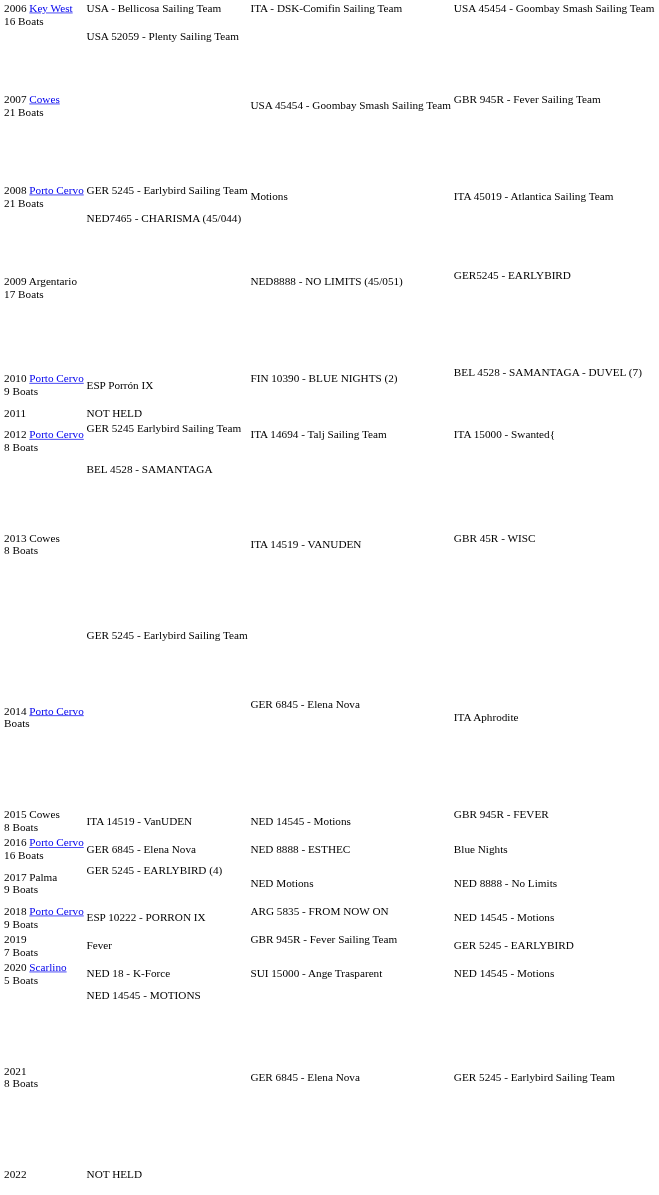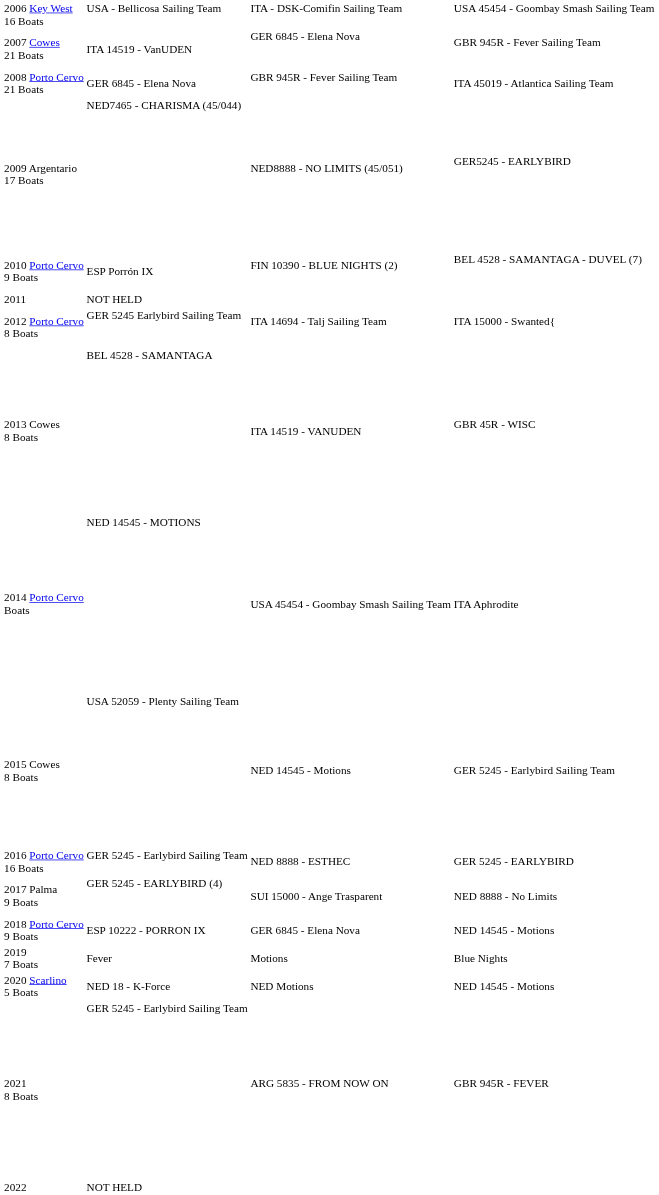(163, 36) USA 52059 - Plenty Sailing Team -> (139, 49) ITA 14519 - VanUDEN
(351, 105) USA 45454 - Goombay Smash Sailing Team -> (305, 36) GER 6845 - Elena Nova
(167, 190) GER 5245 - Earlybird Sailing Team -> (141, 83) GER 6845 - Elena Nova
(269, 196) Motions -> (324, 77) GBR 945R - Fever Sailing Team
(167, 635) GER 5245 - Earlybird Sailing Team -> (144, 522) NED 14545 - MOTIONS
(305, 705) GER 6845 - Elena Nova -> (351, 604) USA 45454 - Goombay Smash Sailing Team
(139, 821) ITA 14519 - VanUDEN -> (163, 701) USA 52059 - Plenty Sailing Team
(501, 814) GBR 945R - FEVER -> (534, 770) GER 5245 - Earlybird Sailing Team
(141, 849) GER 6845 - Elena Nova -> (167, 855) GER 5245 - Earlybird Sailing Team
(481, 849) Blue Nights -> (514, 861) GER 5245 - EARLYBIRD
(282, 883) NED Motions -> (316, 896) SUI 15000 - Ange Trasparent
(320, 911) ARG 5835 - FROM NOW ON -> (305, 930) GER 6845 - Elena Nova
(324, 939) GBR 945R - Fever Sailing Team -> (269, 958) Motions
(514, 945) GER 5245 - EARLYBIRD -> (481, 958) Blue Nights
(316, 973) SUI 15000 - Ange Trasparent -> (282, 986) NED Motions
(144, 995) NED 14545 - MOTIONS -> (167, 1008) GER 5245 - Earlybird Sailing Team
(305, 1077) GER 6845 - Elena Nova -> (320, 1083) ARG 5835 - FROM NOW ON
(534, 1077) GER 5245 - Earlybird Sailing Team -> (501, 1083) GBR 945R - FEVER
